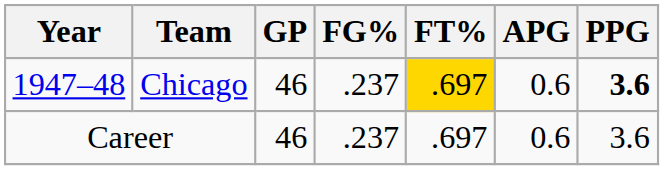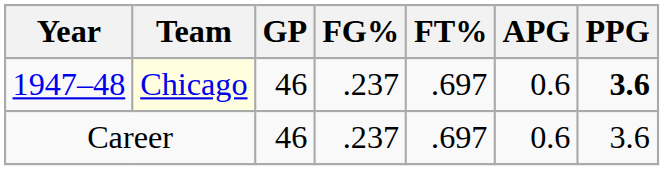(194, 84) no background -> (194, 84) lightyellow background
(459, 84) gold background -> (459, 84) no background
